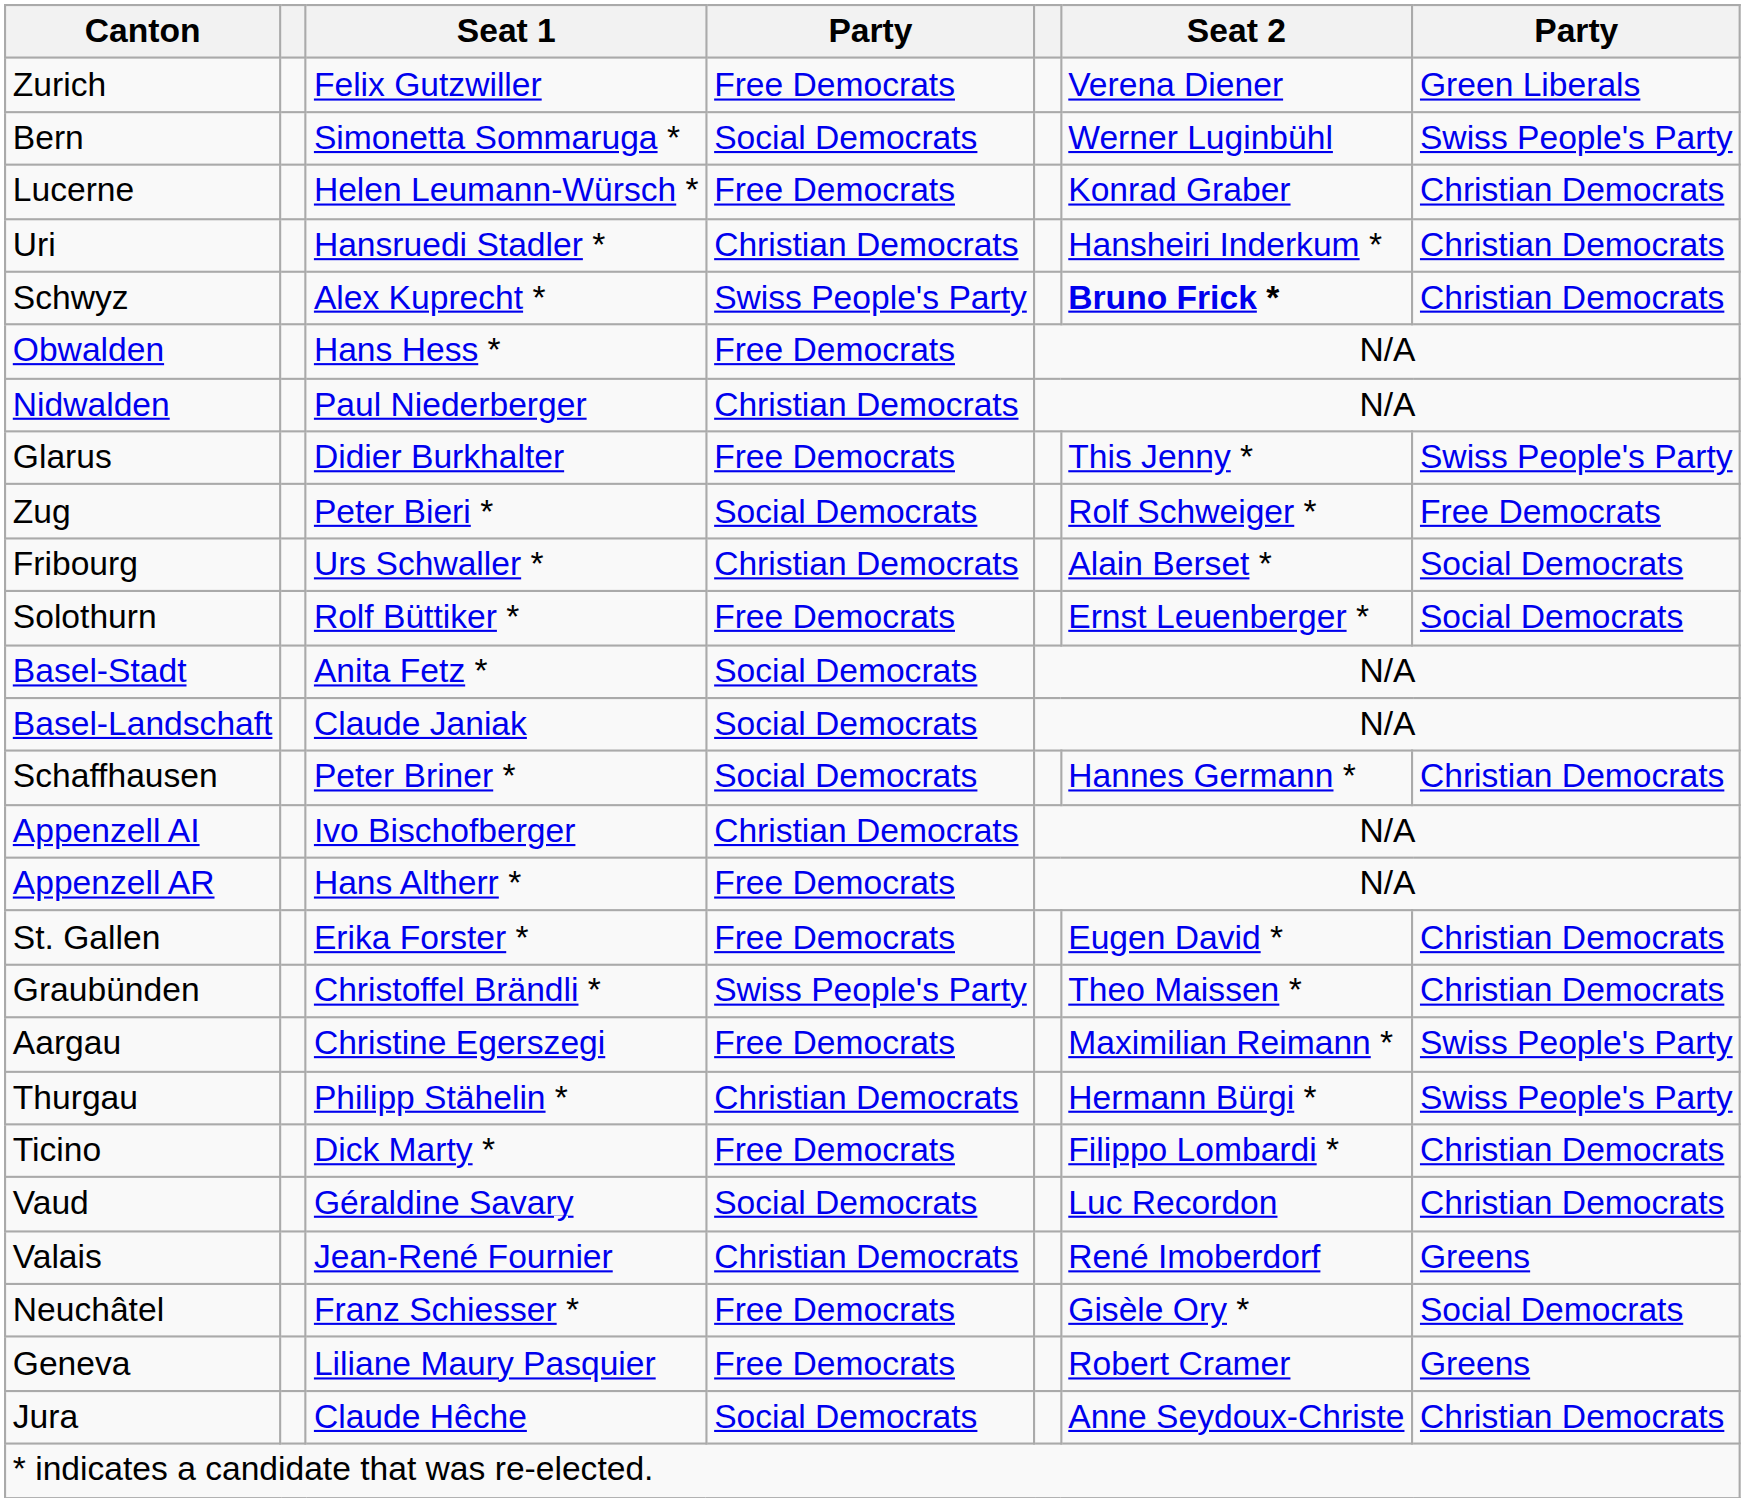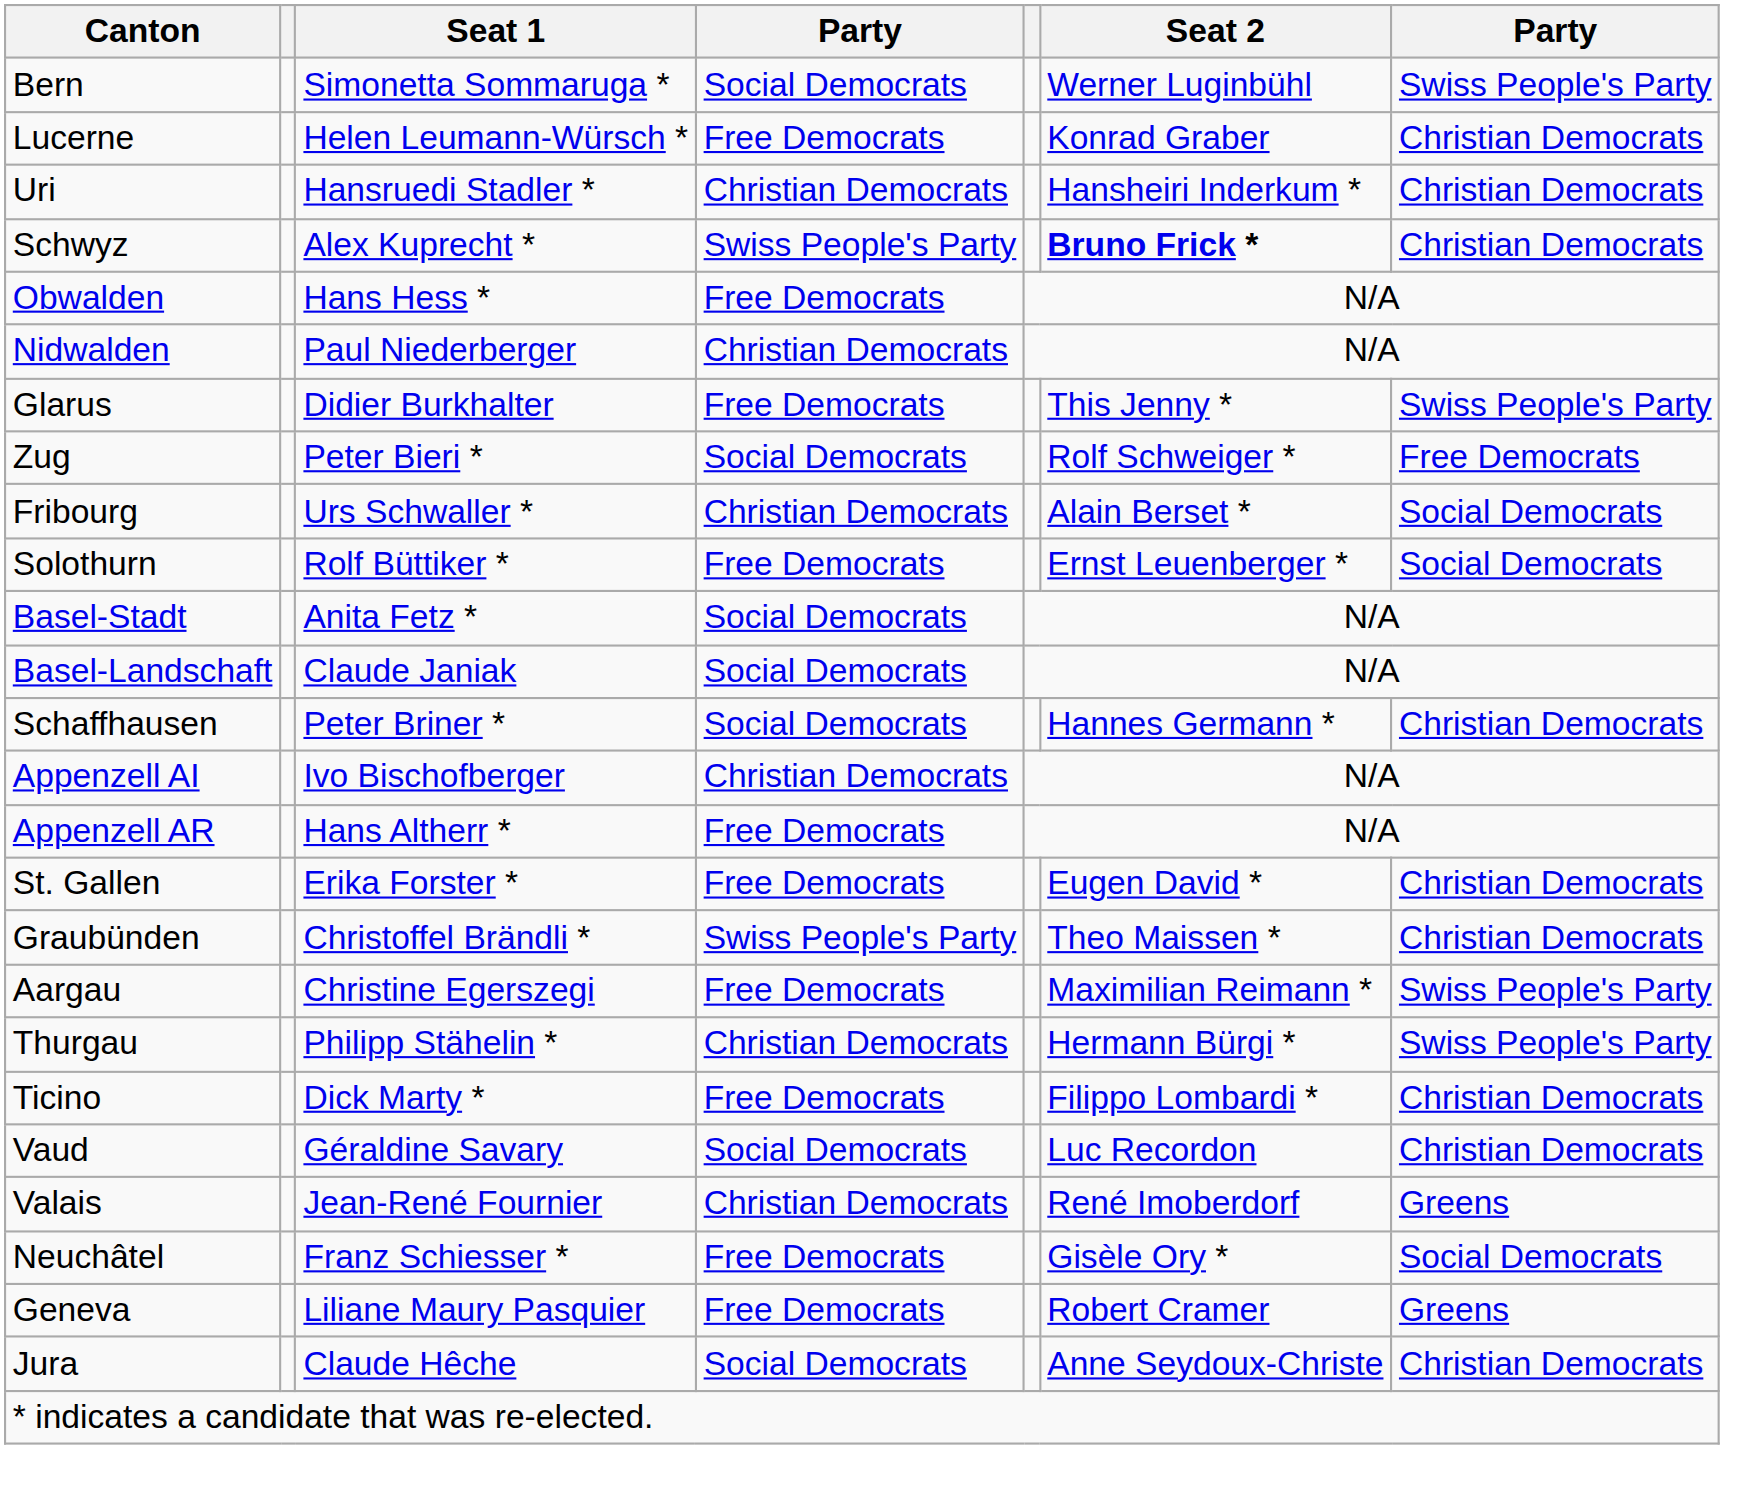- row: (59, 84)
